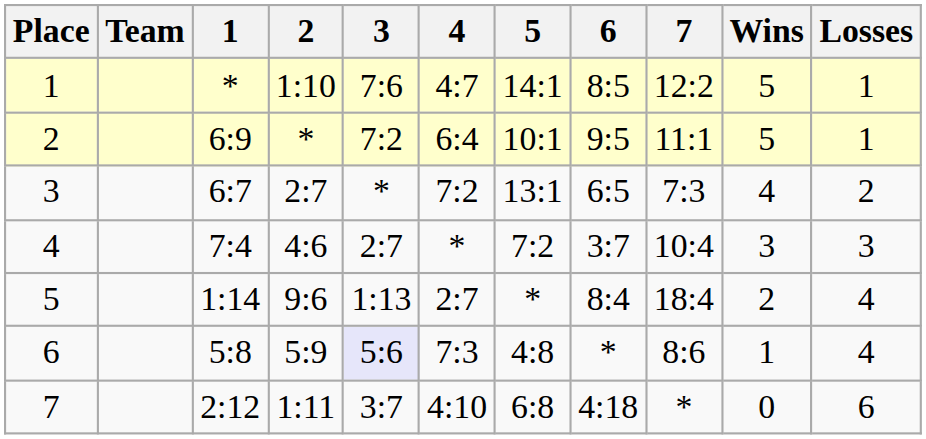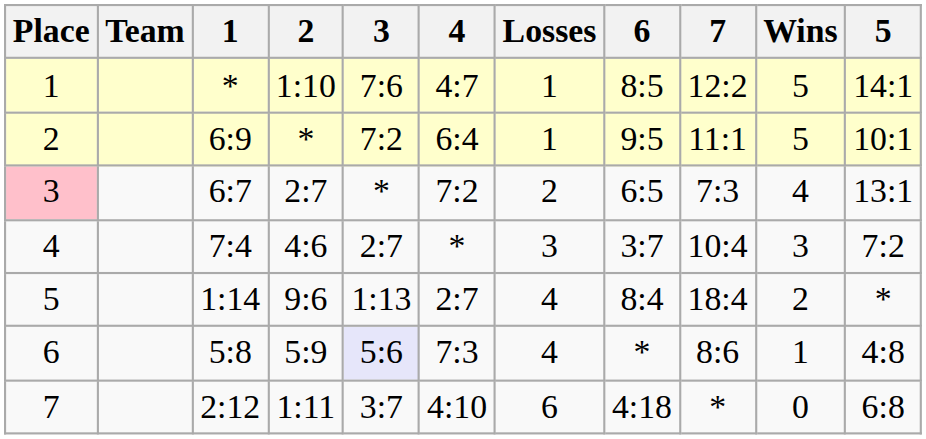columns swapped: (533, 31) <-> (866, 31)
(51, 191) no background -> (51, 191) pink background
